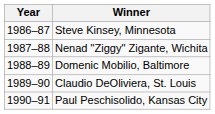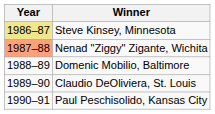(28, 30) no background -> (28, 30) khaki background
(28, 48) no background -> (28, 48) lightsalmon background
